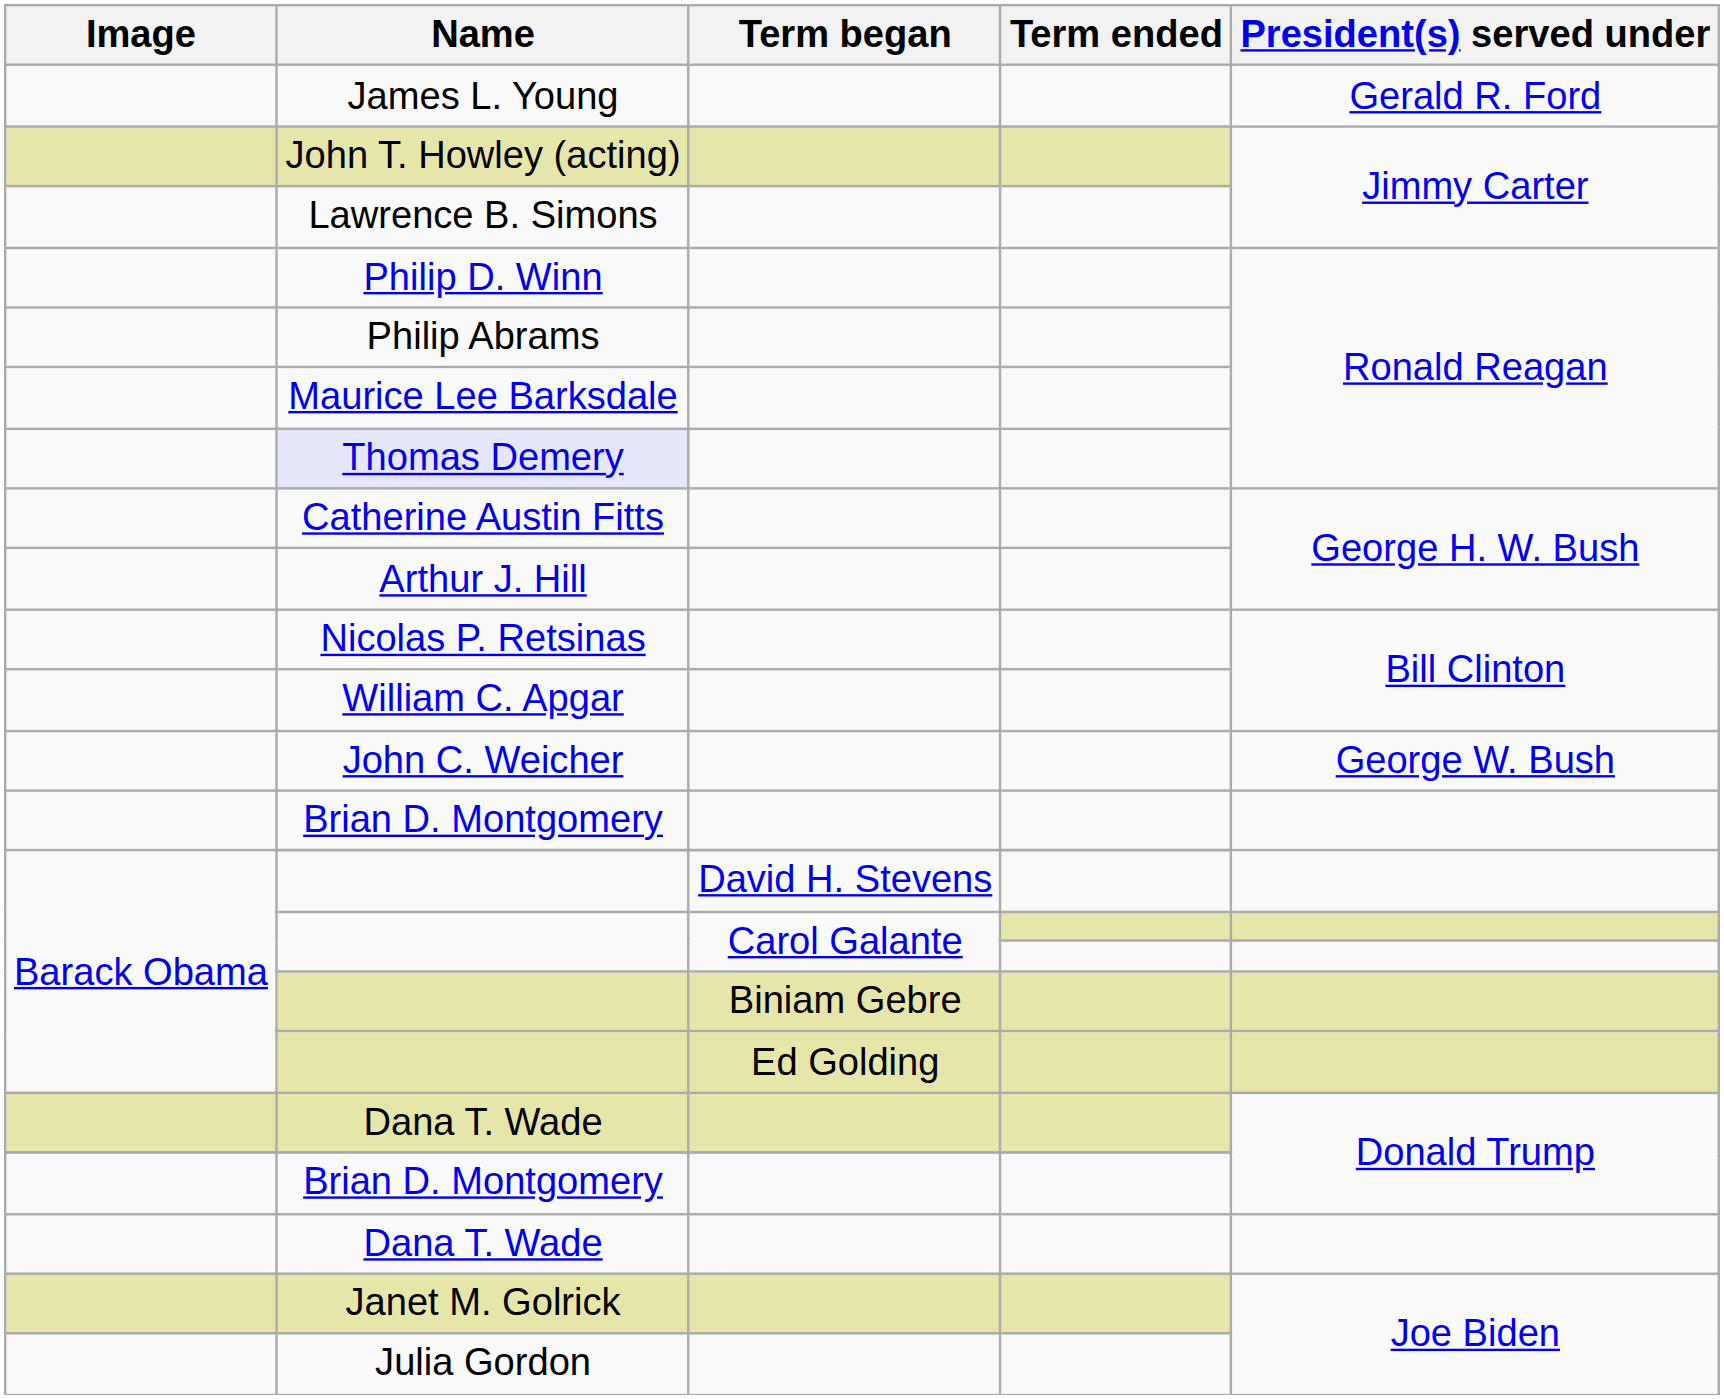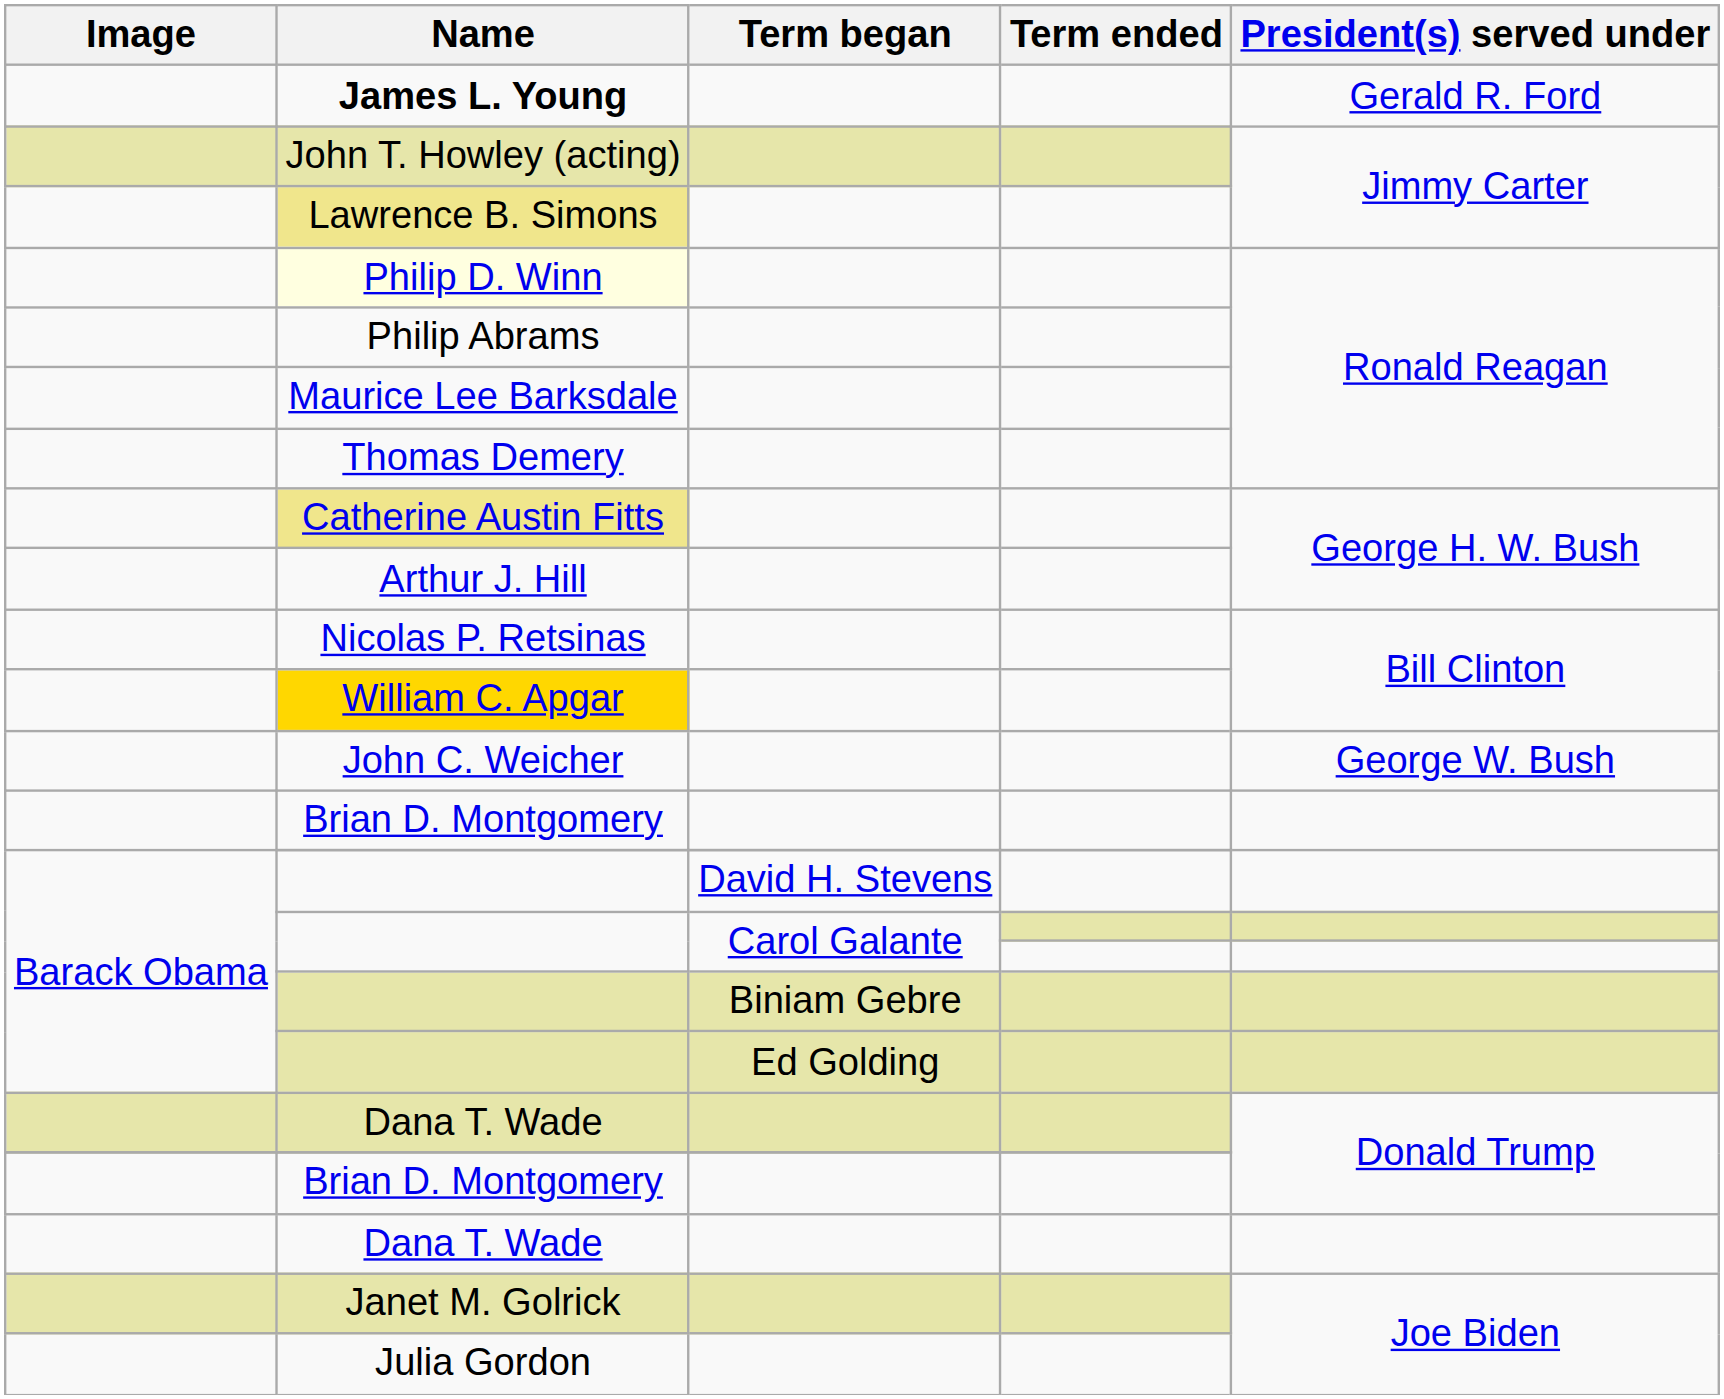(483, 95) normal -> (483, 95) bold
(483, 215) no background -> (483, 215) khaki background
(483, 276) no background -> (483, 276) lightyellow background
(483, 457) lavender background -> (483, 457) no background
(483, 517) no background -> (483, 517) khaki background
(483, 699) no background -> (483, 699) gold background
